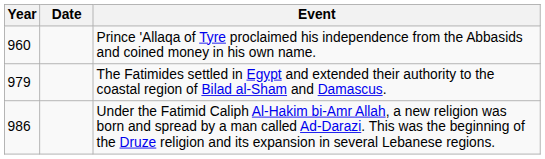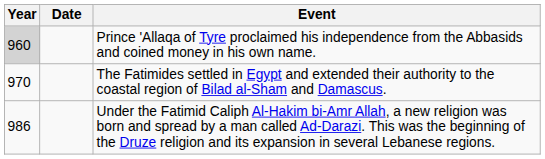(19, 44) no background -> (19, 44) lightgrey background
(19, 82) 979 -> (19, 82) 970
